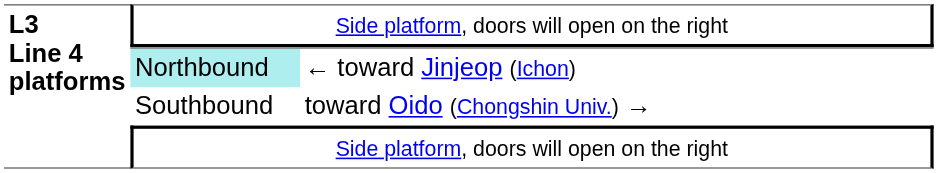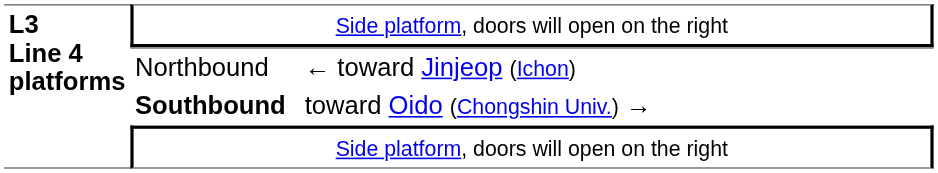(202, 67) paleturquoise background -> (202, 67) no background
(204, 106) normal -> (210, 106) bold
